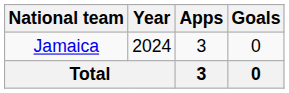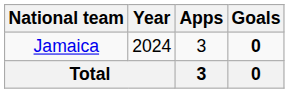(256, 46) normal -> (256, 46) bold
